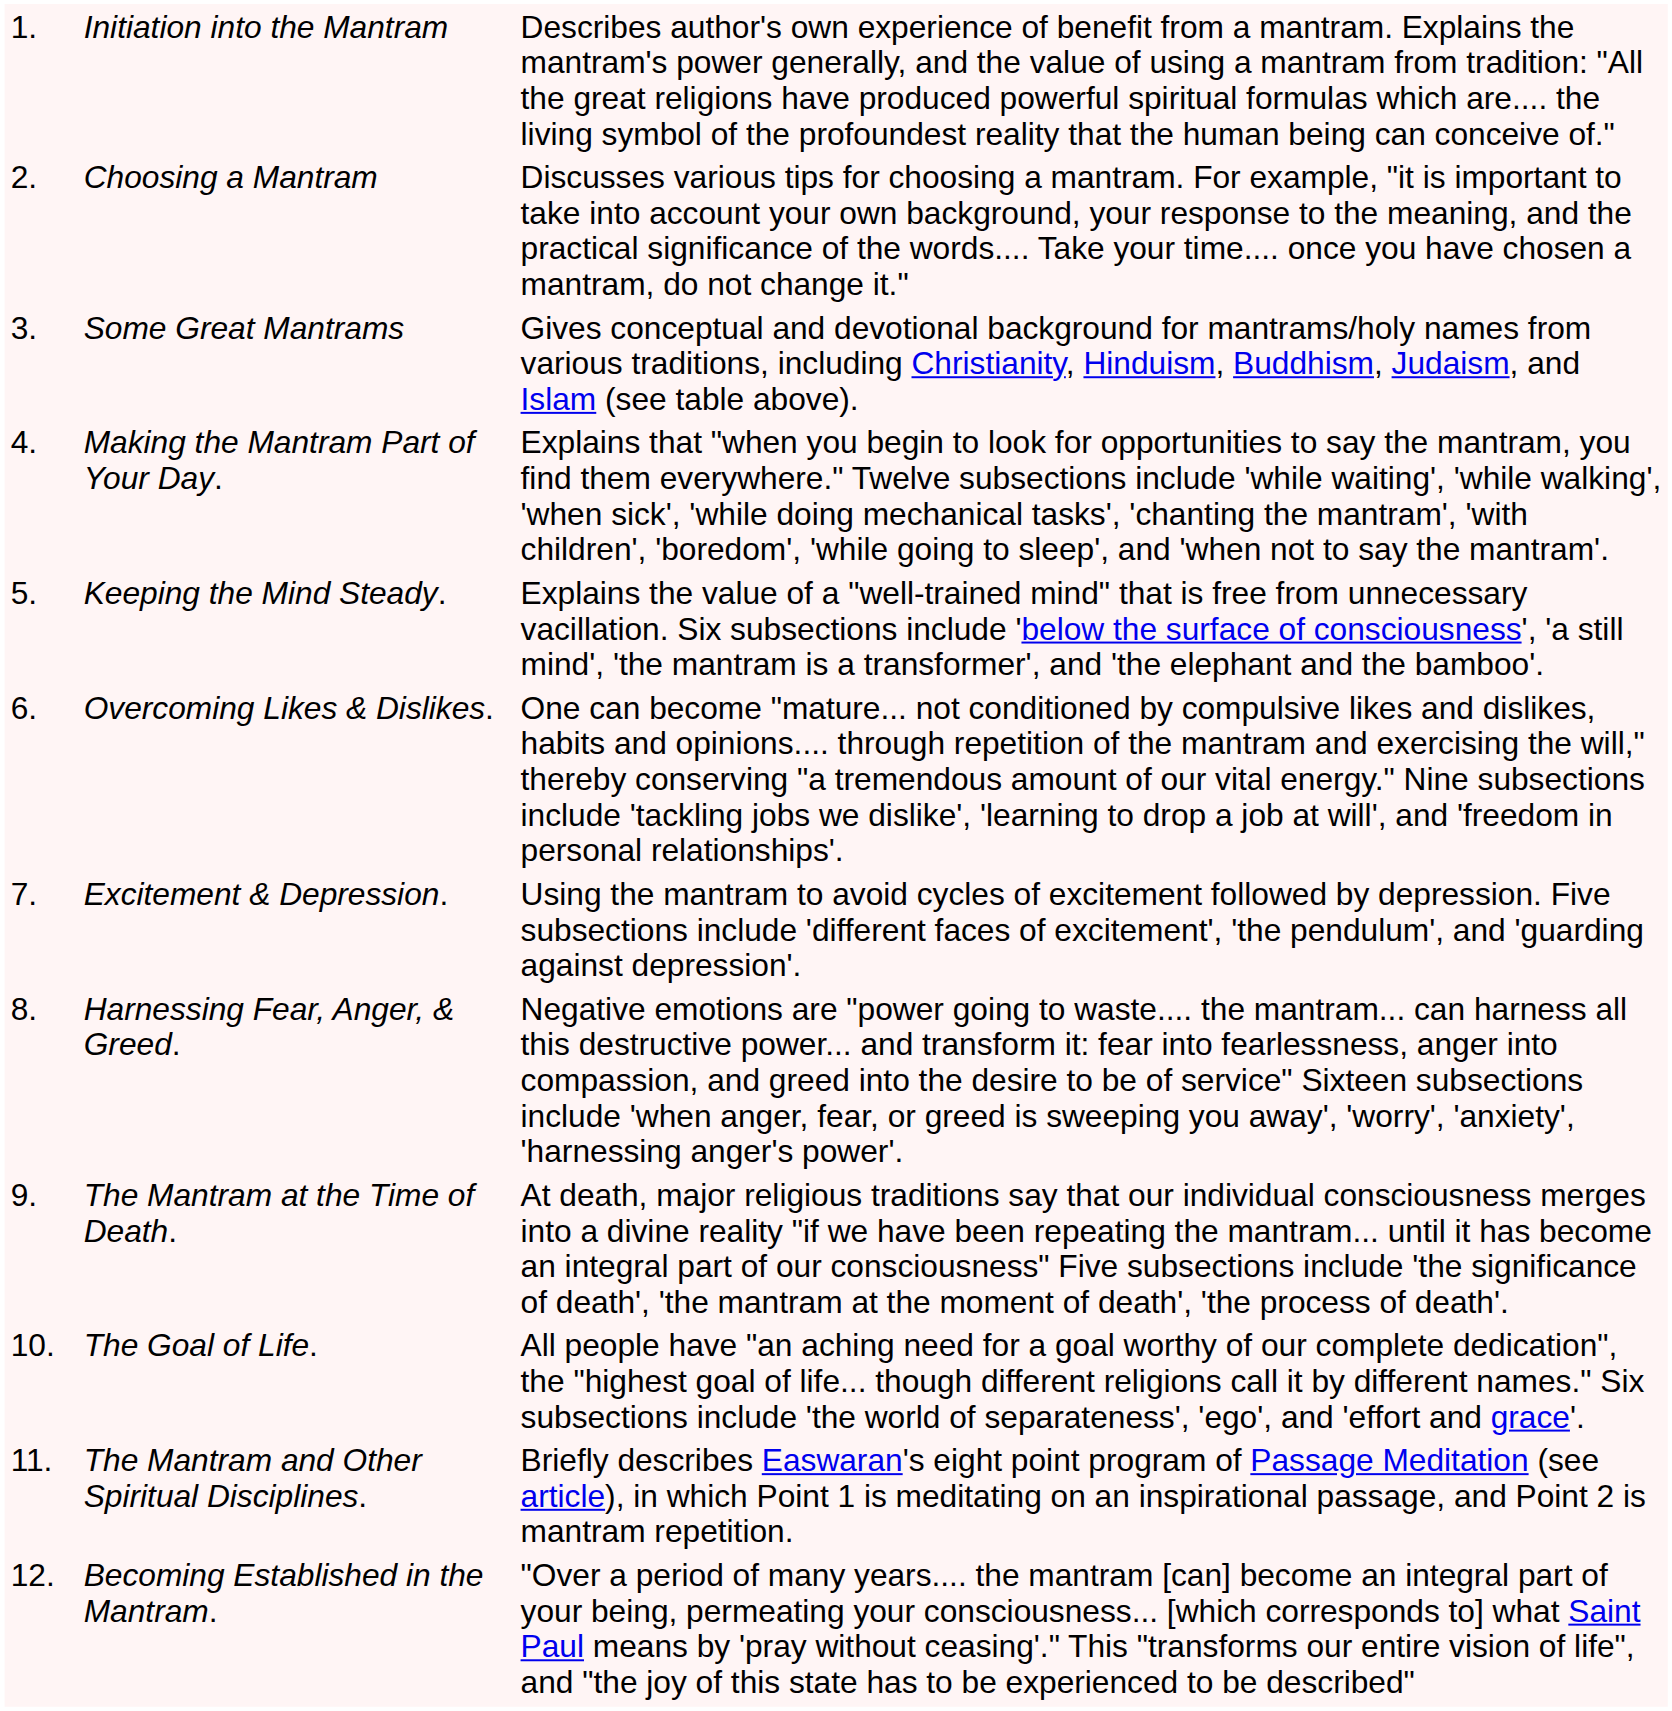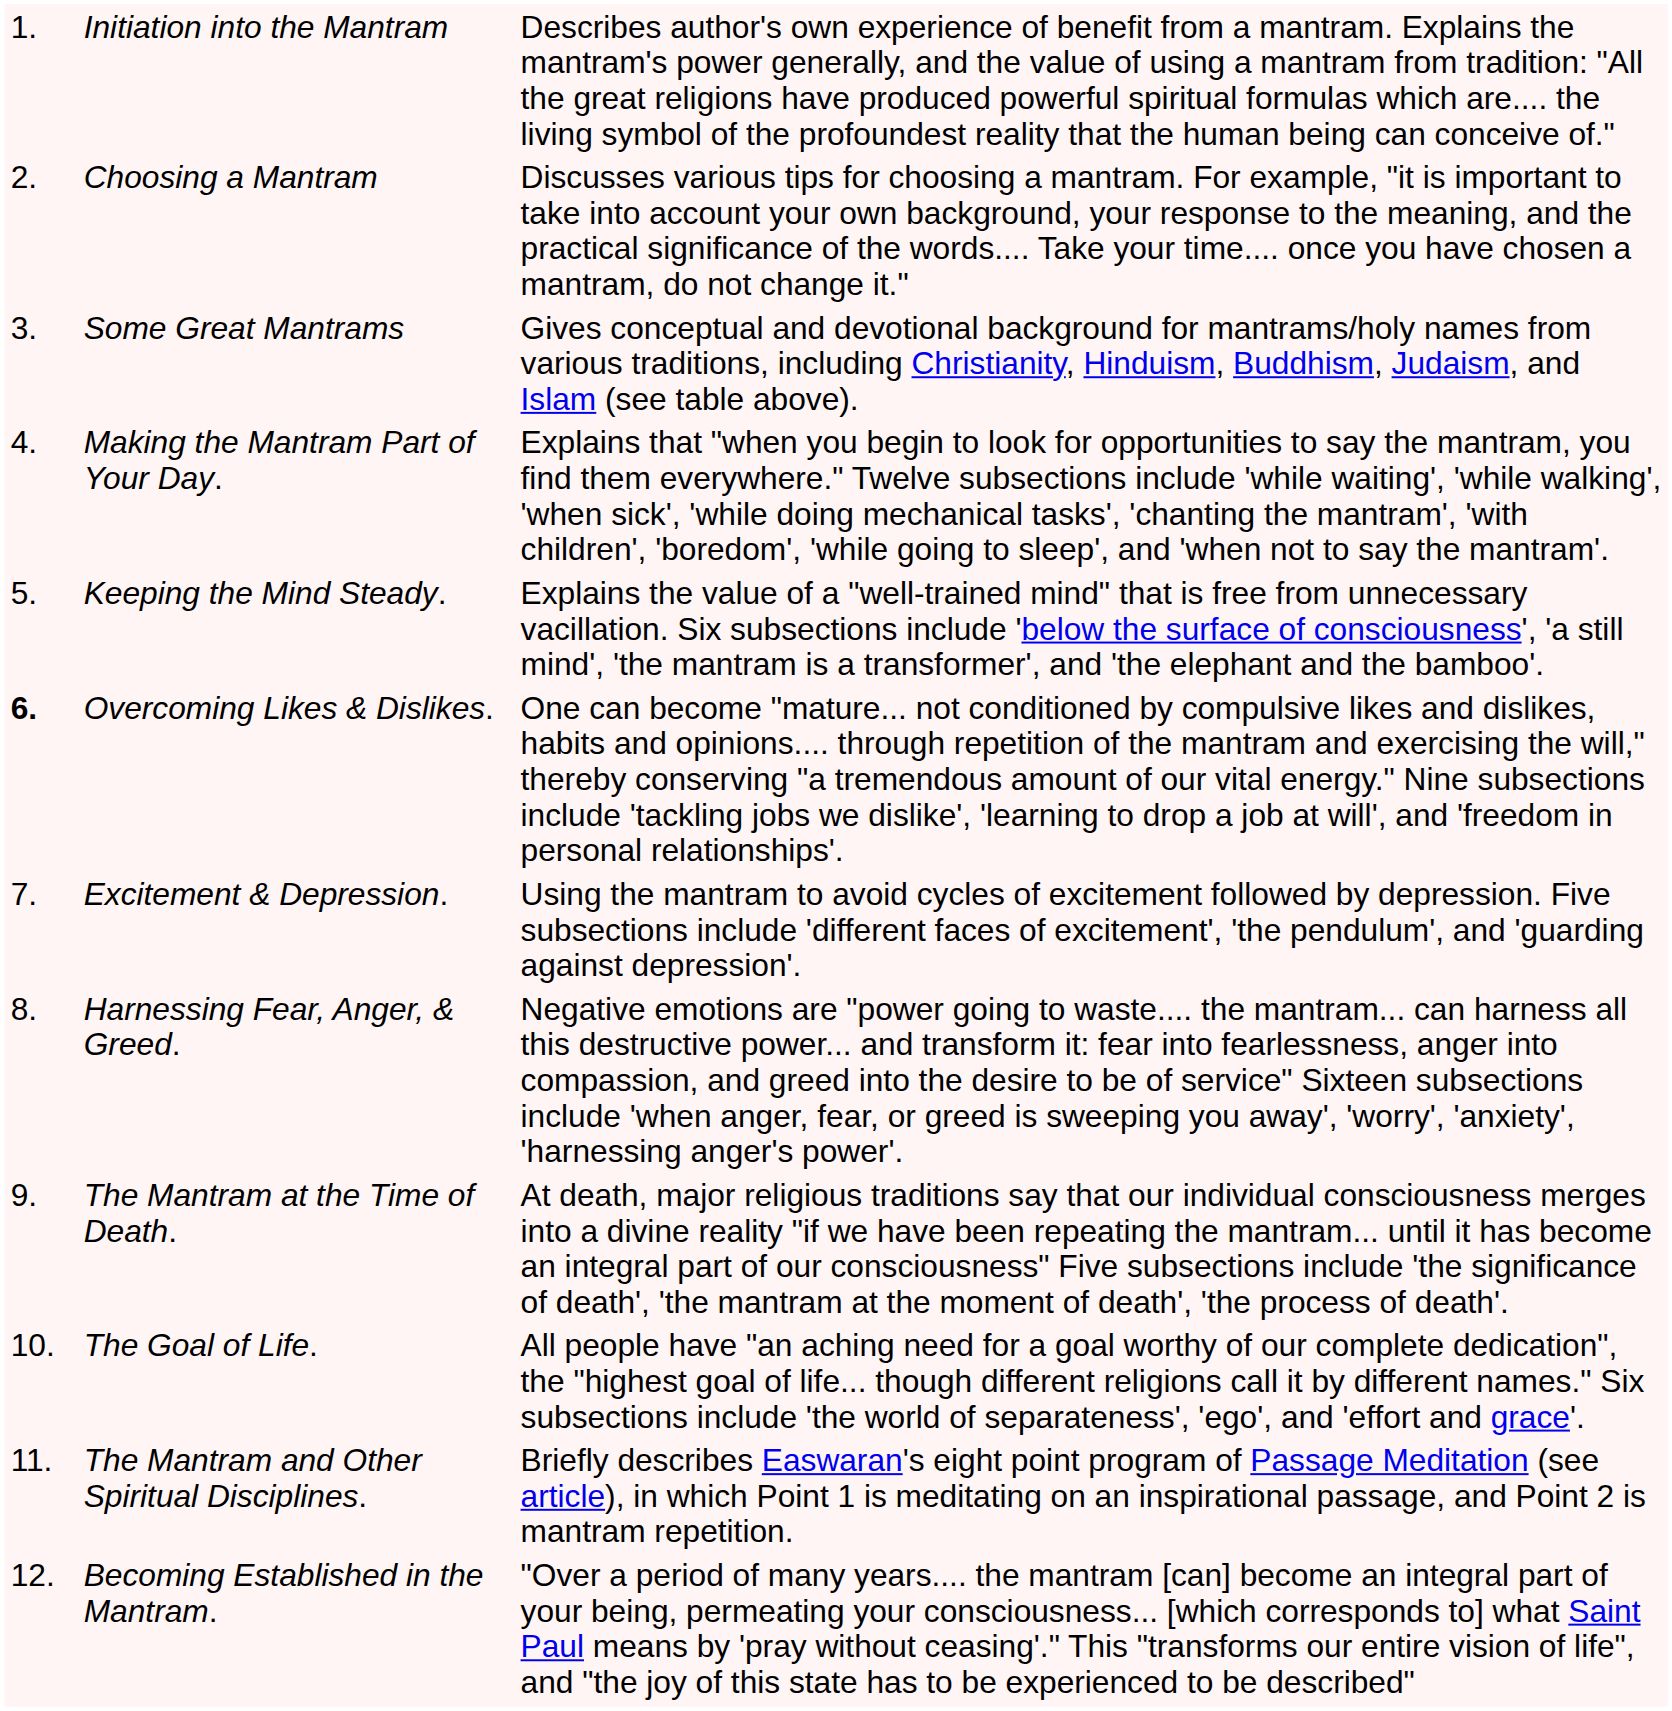(24, 708) normal -> (24, 708) bold
